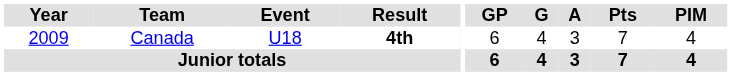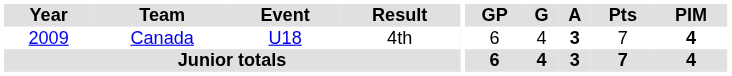(400, 37) bold -> (400, 37) normal
(575, 37) normal -> (575, 37) bold
(691, 37) normal -> (691, 37) bold
